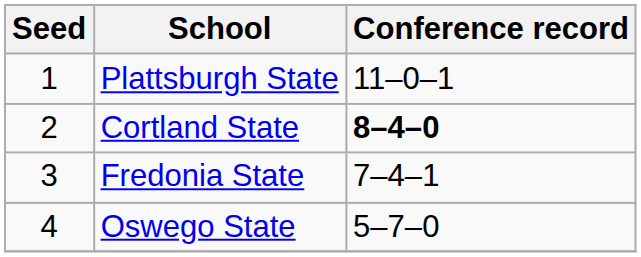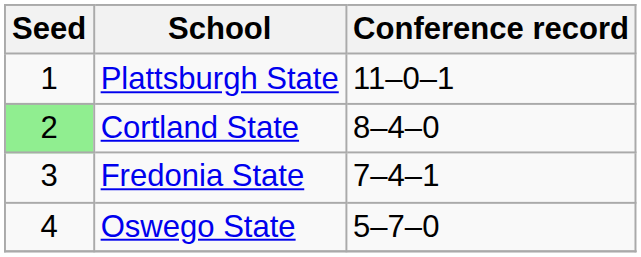(49, 127) no background -> (49, 127) lightgreen background
(396, 127) bold -> (396, 127) normal
